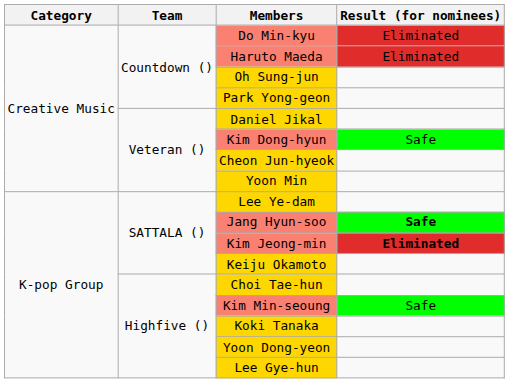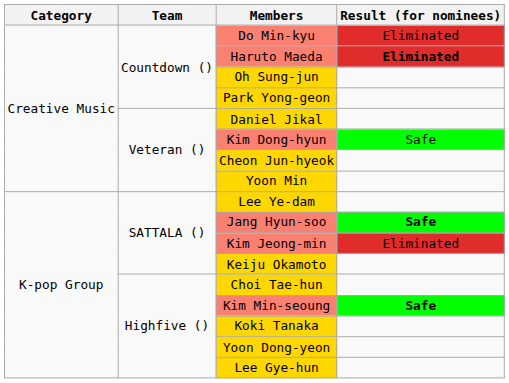(421, 56) normal -> (421, 56) bold
(421, 243) bold -> (421, 243) normal
(421, 306) normal -> (421, 306) bold
